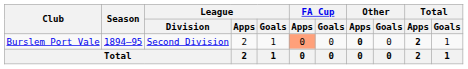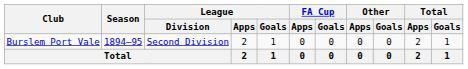(302, 41) lightsalmon background -> (302, 41) no background
(360, 41) bold -> (360, 41) normal
(418, 41) bold -> (418, 41) normal
